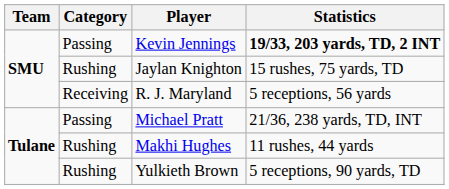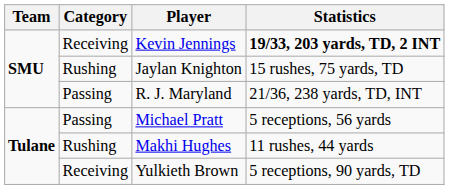(87, 43) Passing -> (95, 43) Receiving
(95, 94) Receiving -> (87, 94) Passing
(320, 94) 5 receptions, 56 yards -> (336, 94) 21/36, 238 yards, TD, INT
(336, 119) 21/36, 238 yards, TD, INT -> (320, 119) 5 receptions, 56 yards
(89, 171) Rushing -> (95, 171) Receiving
